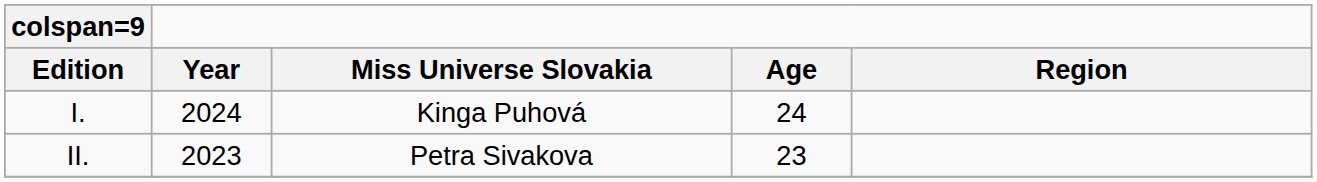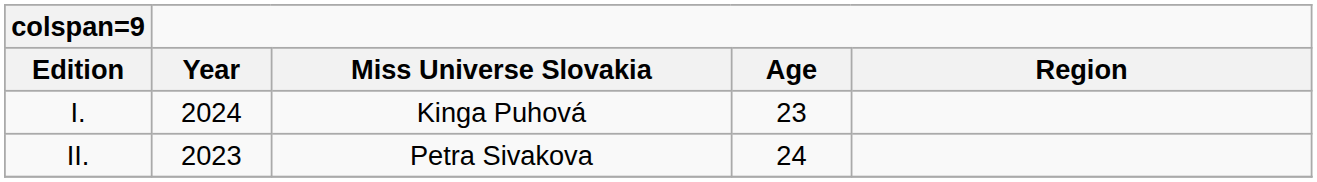(791, 113) 24 -> (791, 113) 23
(791, 156) 23 -> (791, 156) 24
